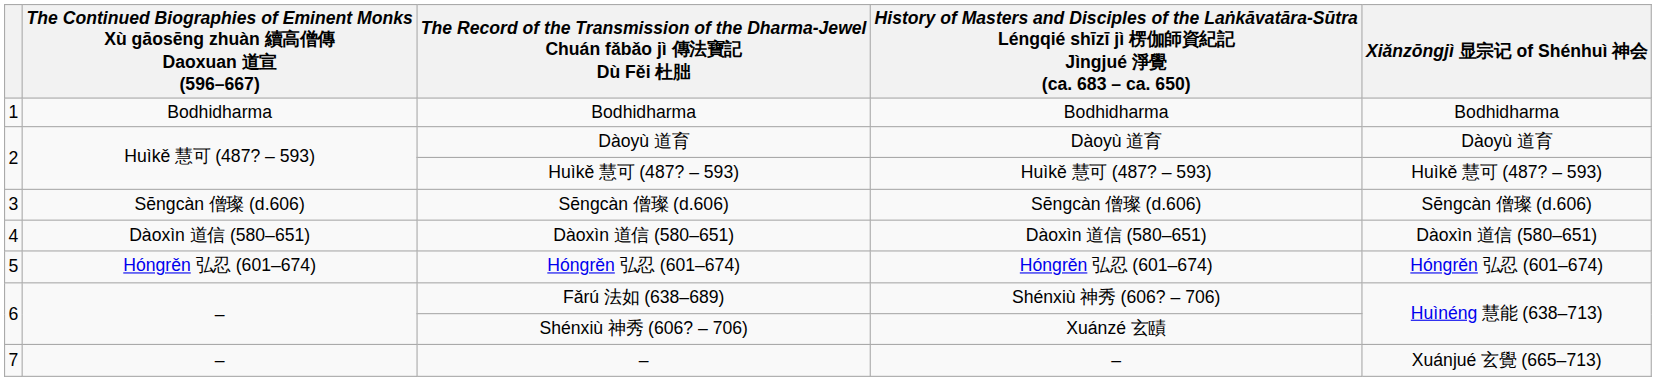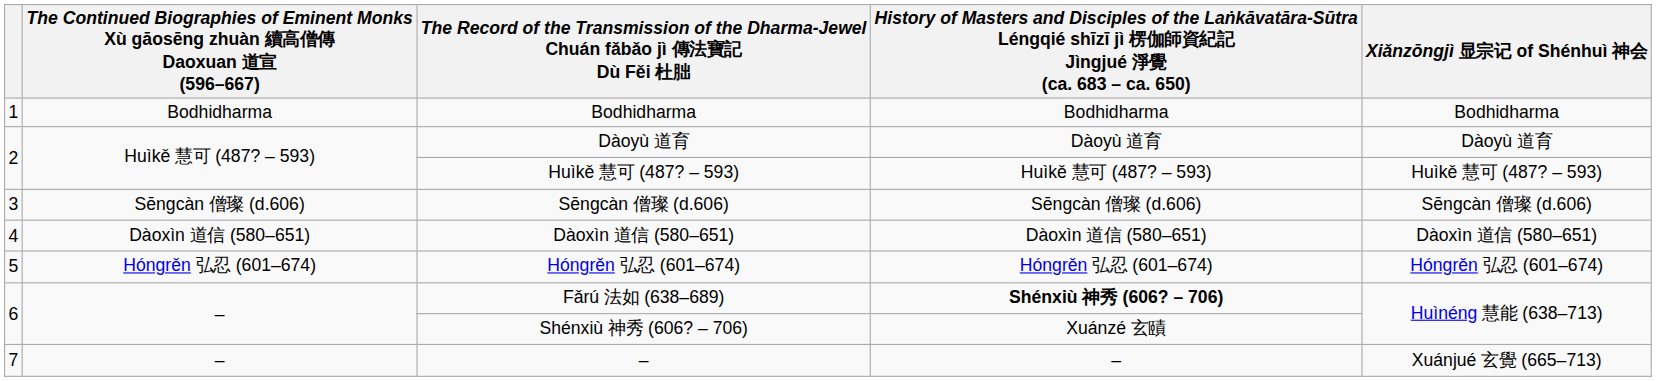(1116, 297) normal -> (1116, 297) bold
